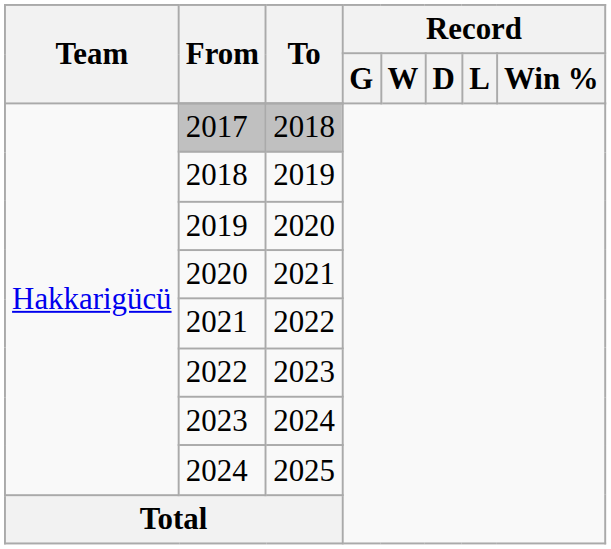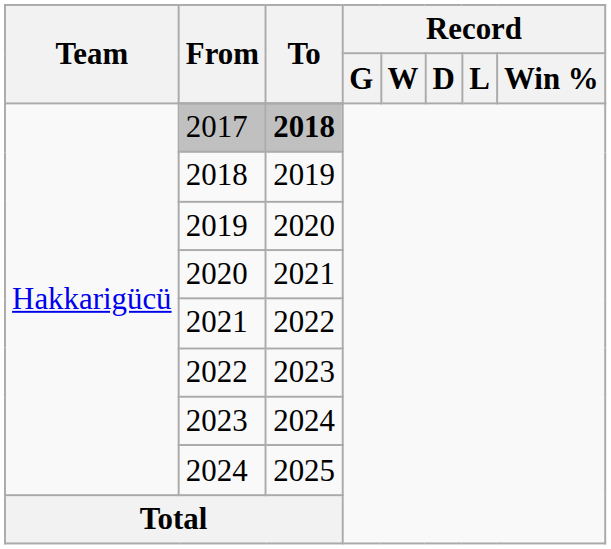(304, 126) normal -> (304, 126) bold
